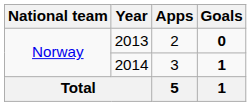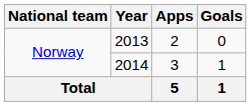(222, 40) bold -> (222, 40) normal
(222, 64) bold -> (222, 64) normal
